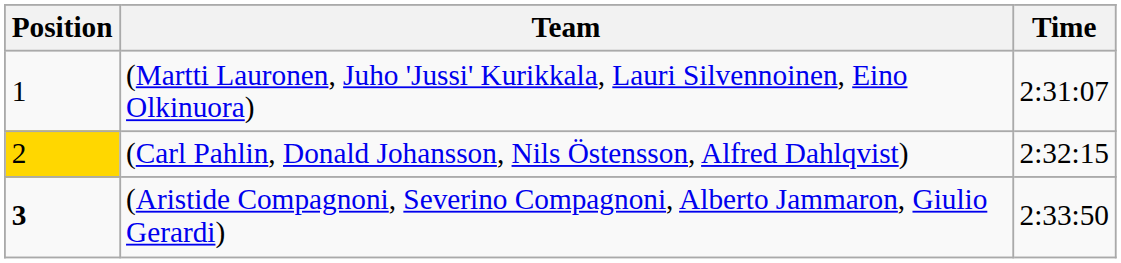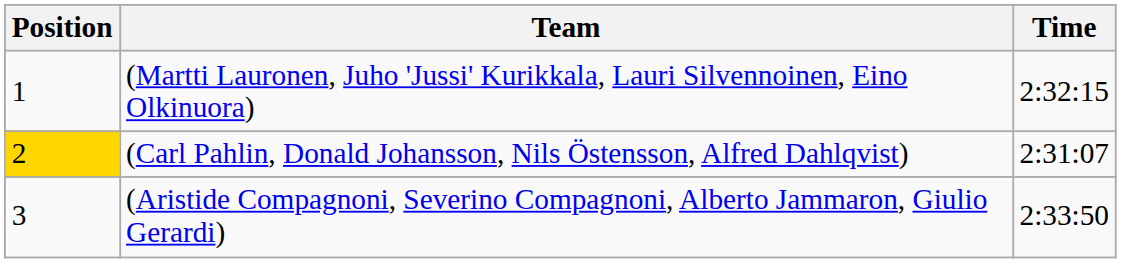(1064, 90) 2:31:07 -> (1064, 90) 2:32:15
(1064, 153) 2:32:15 -> (1064, 153) 2:31:07
(19, 216) bold -> (19, 216) normal
